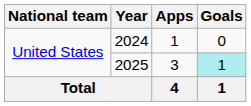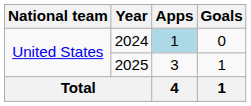(174, 40) no background -> (174, 40) lightblue background
(222, 64) paleturquoise background -> (222, 64) no background
